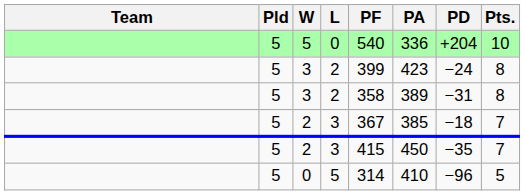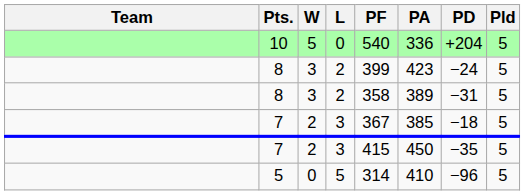columns swapped: (276, 17) <-> (500, 17)
